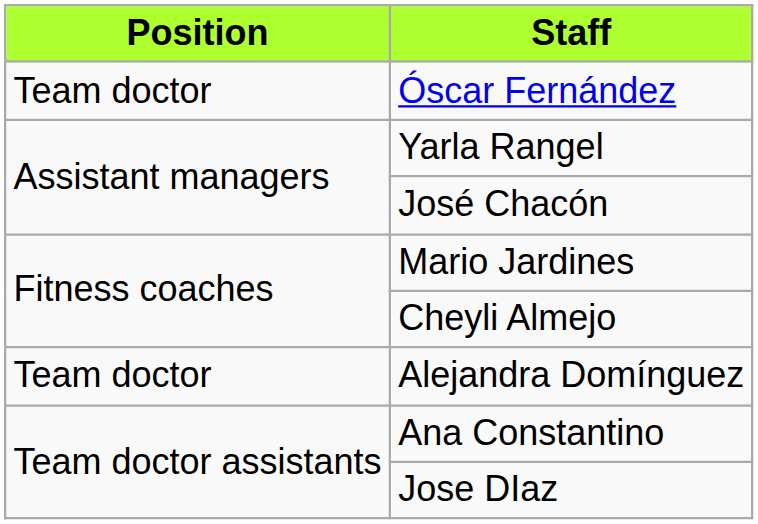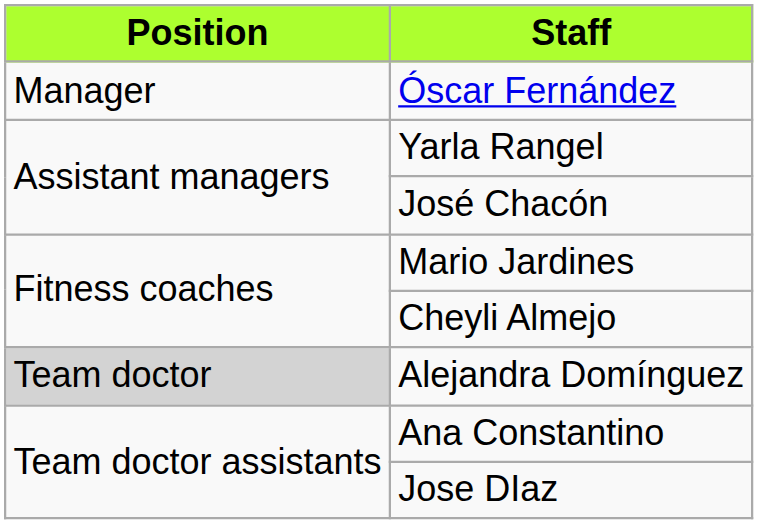(112, 90) Team doctor -> (84, 90) Manager
(112, 375) no background -> (112, 375) lightgrey background
